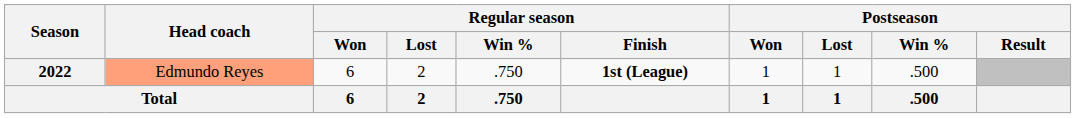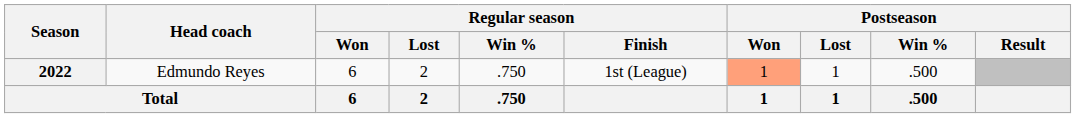(209, 72) lightsalmon background -> (211, 72) no background
(645, 72) bold -> (646, 72) normal
(766, 72) no background -> (764, 72) lightsalmon background
